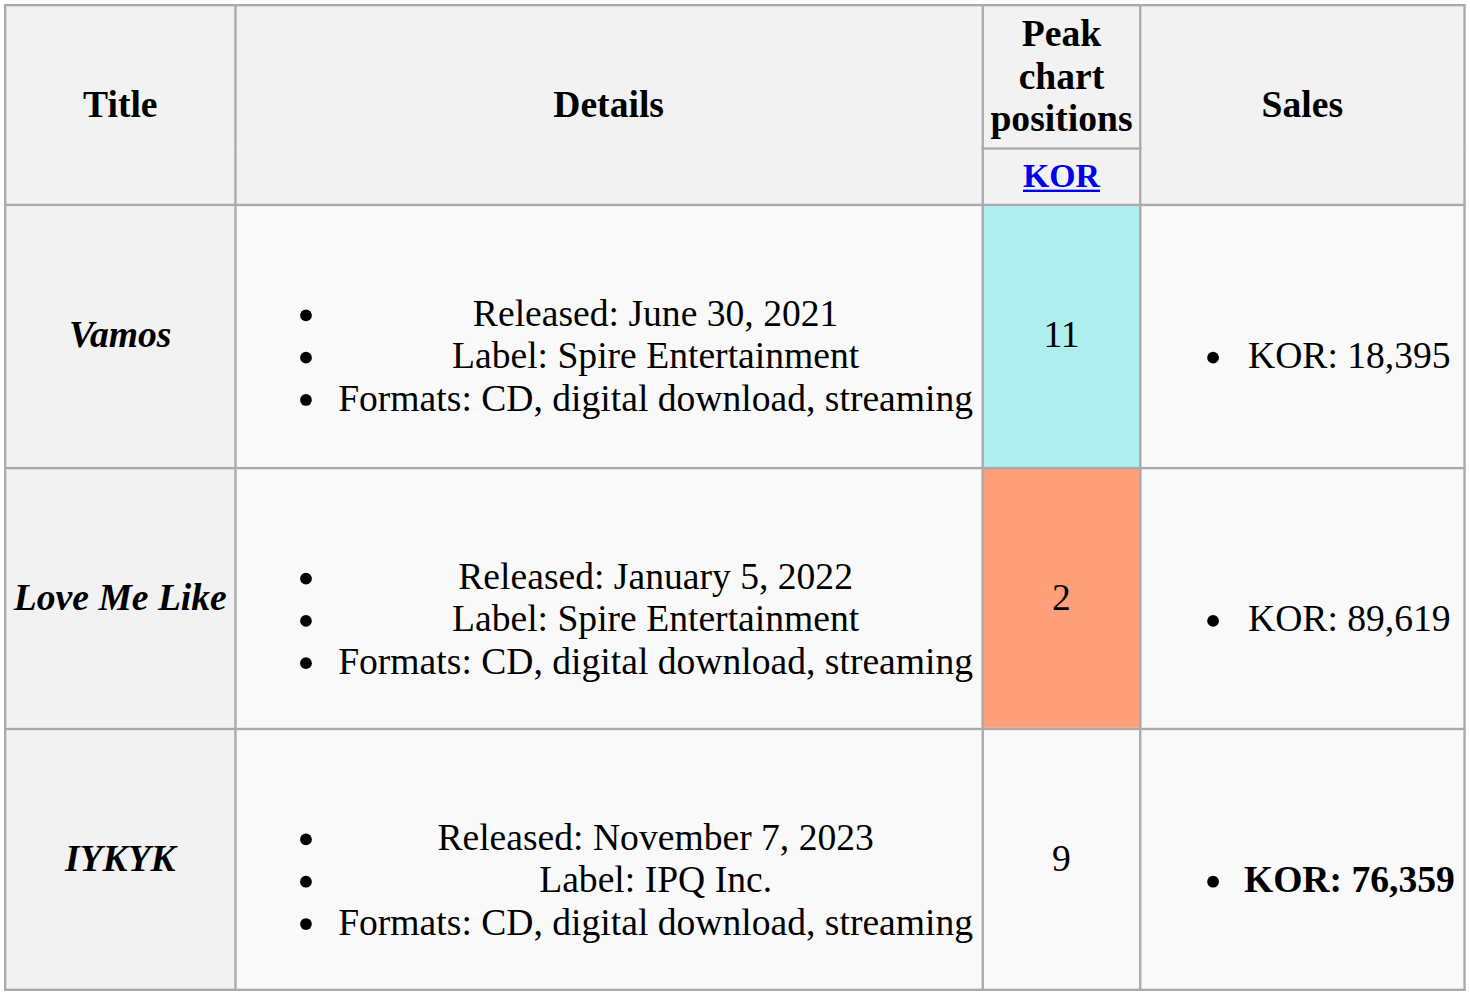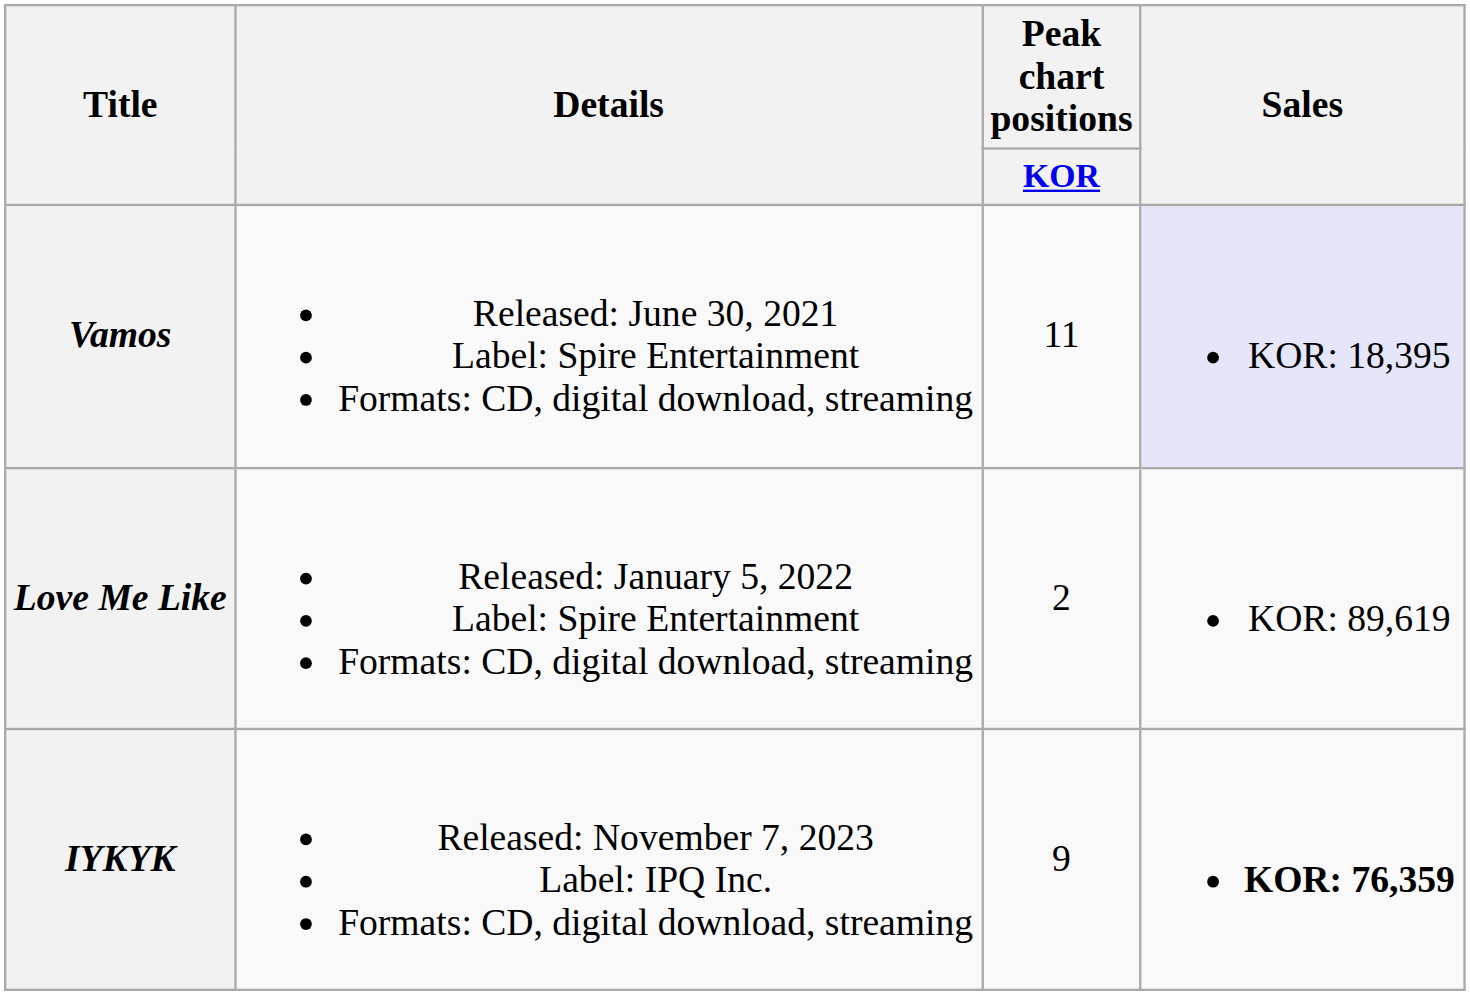(1061, 335) paleturquoise background -> (1061, 335) no background
(1302, 357) no background -> (1302, 357) lavender background
(1061, 597) lightsalmon background -> (1061, 597) no background
